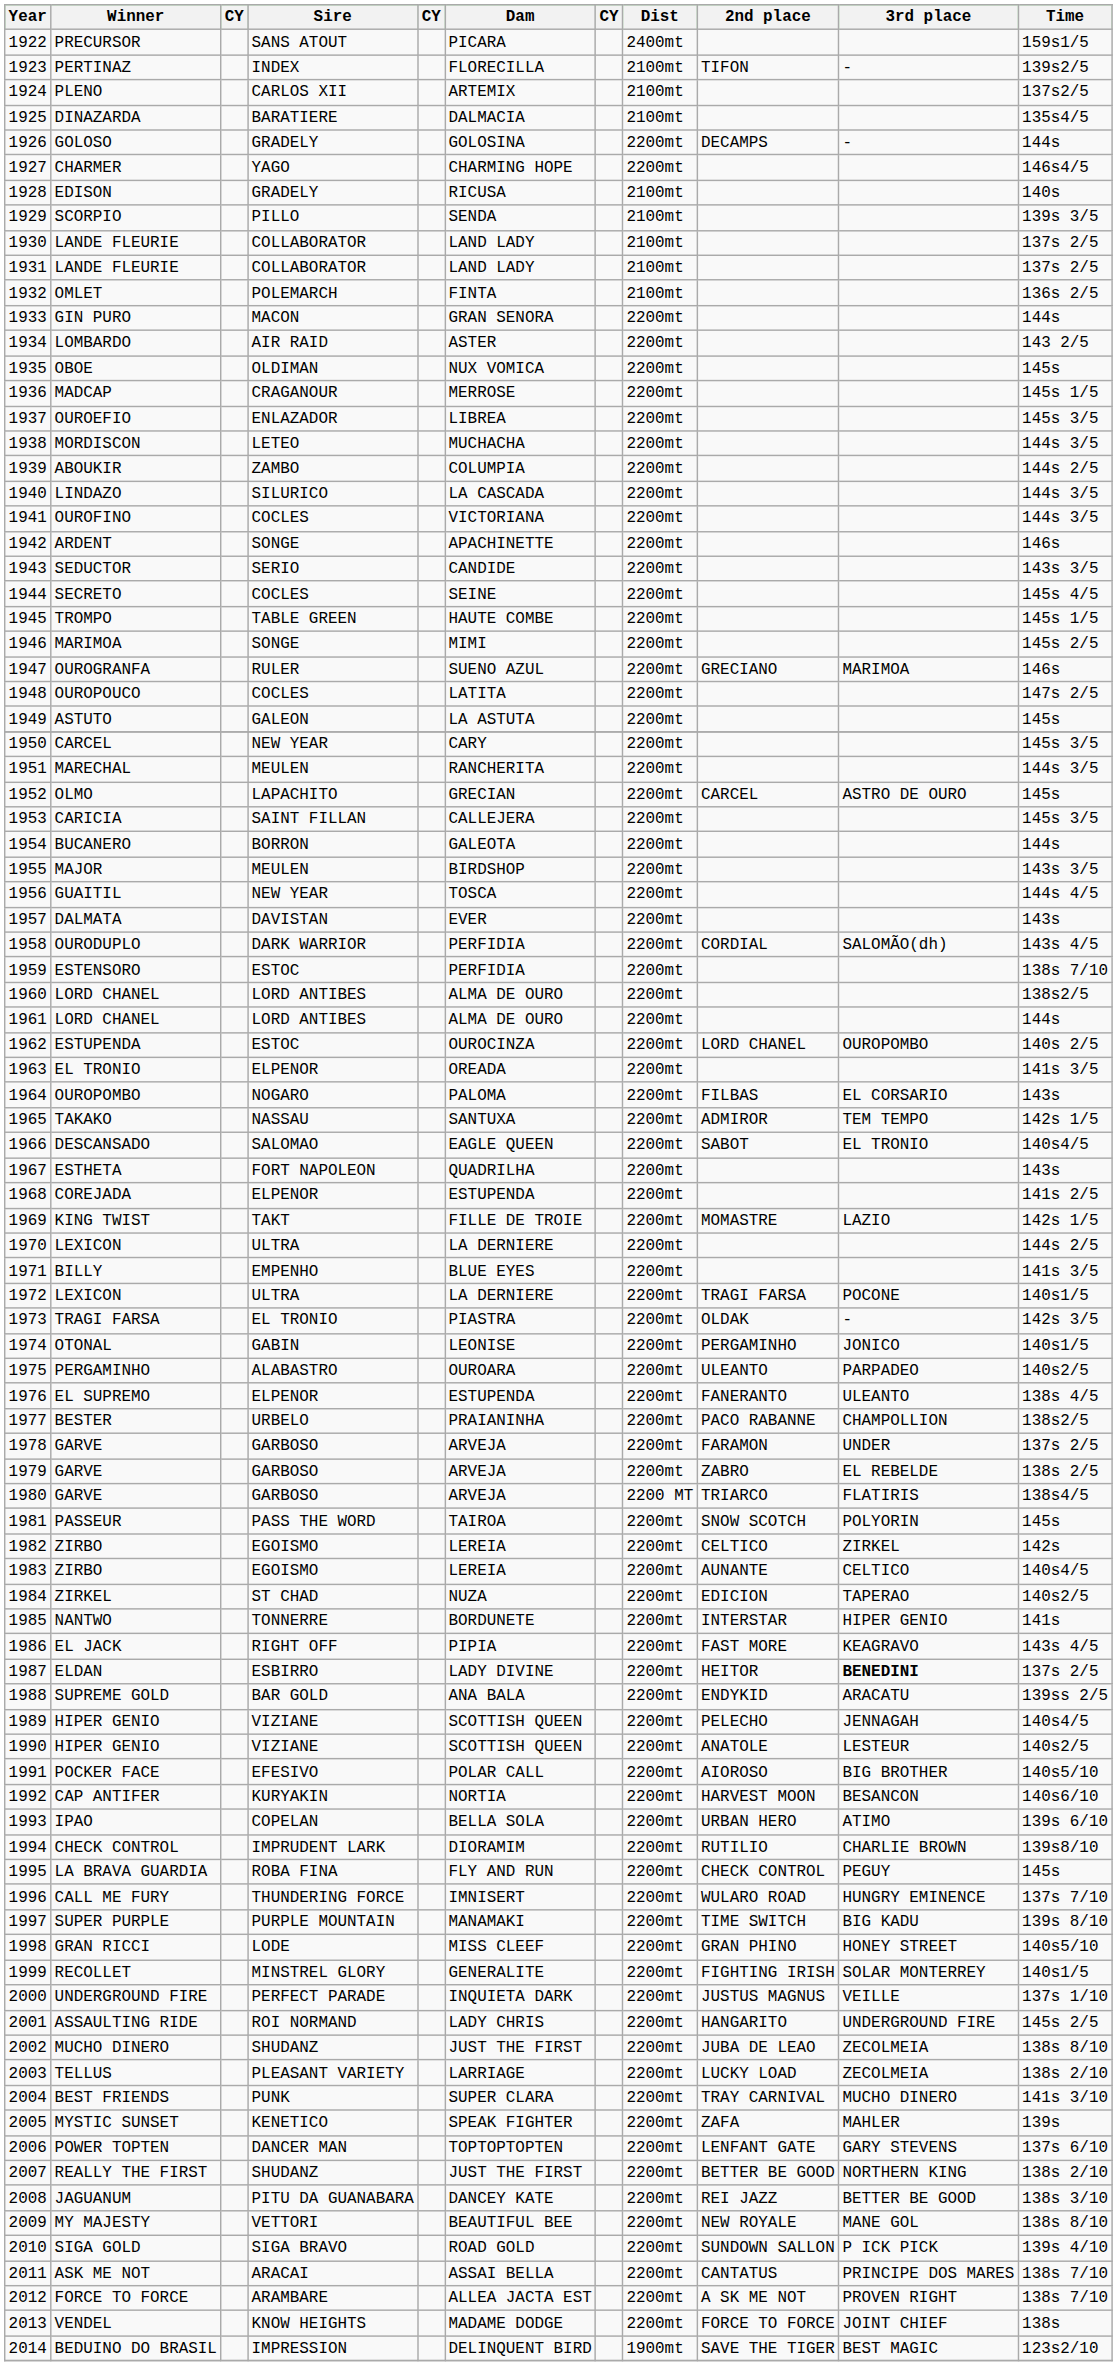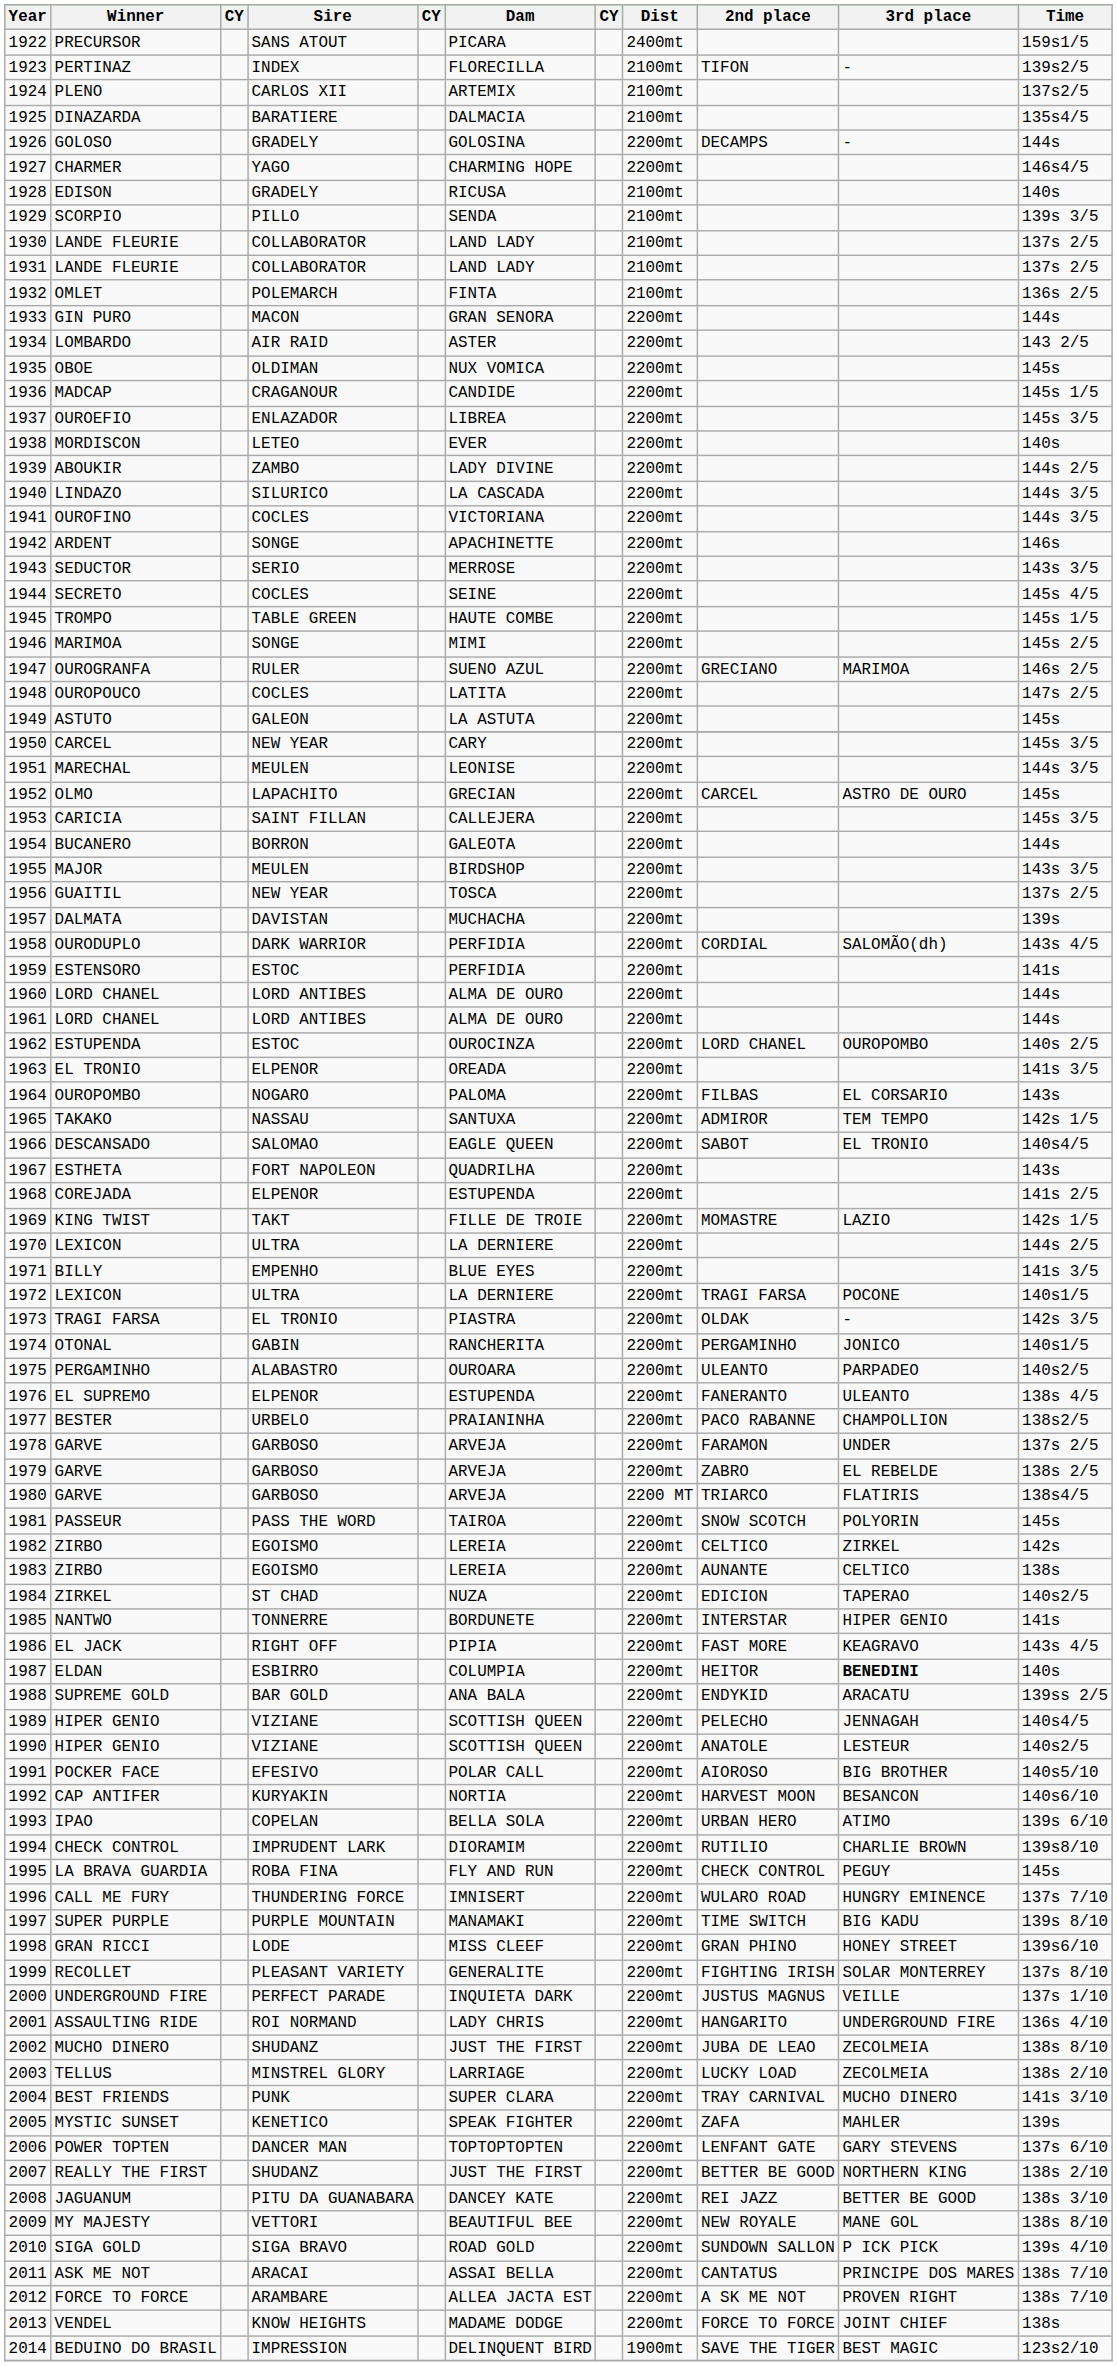(482, 393) MERROSE -> (482, 393) CANDIDE
(487, 443) MUCHACHA -> (468, 443) EVER
(1060, 443) 144s 3/5 -> (1041, 443) 140s
(487, 468) COLUMPIA -> (501, 468) LADY DIVINE
(482, 569) CANDIDE -> (482, 569) MERROSE
(1041, 669) 146s -> (1060, 669) 146s 2/5
(496, 769) RANCHERITA -> (482, 769) LEONISE
(1060, 895) 144s 4/5 -> (1060, 895) 137s 2/5
(468, 920) EVER -> (487, 920) MUCHACHA
(1041, 920) 143s -> (1041, 920) 139s
(1065, 970) 138s 7/10 -> (1041, 970) 141s
(1055, 995) 138s2/5 -> (1041, 995) 144s
(482, 1346) LEONISE -> (496, 1346) RANCHERITA
(1055, 1571) 140s4/5 -> (1041, 1571) 138s
(501, 1672) LADY DIVINE -> (487, 1672) COLUMPIA
(1060, 1672) 137s 2/5 -> (1041, 1672) 140s
(1060, 1947) 140s5/10 -> (1060, 1947) 139s6/10
(318, 1972) MINSTREL GLORY -> (328, 1972) PLEASANT VARIETY
(1055, 1972) 140s1/5 -> (1065, 1972) 137s 8/10
(1060, 2022) 145s 2/5 -> (1065, 2022) 136s 4/10
(328, 2073) PLEASANT VARIETY -> (318, 2073) MINSTREL GLORY
